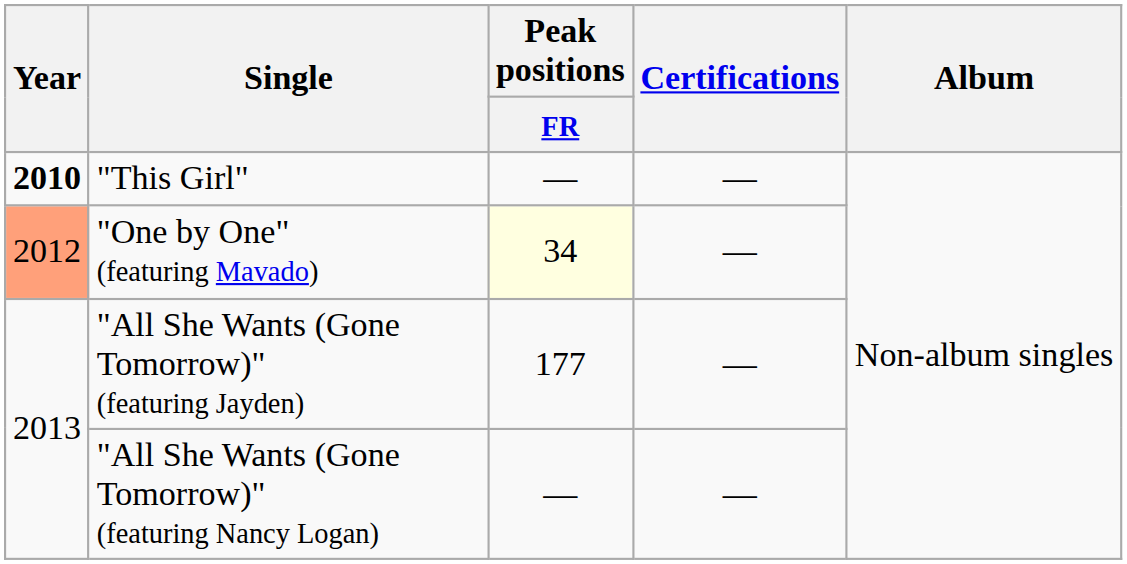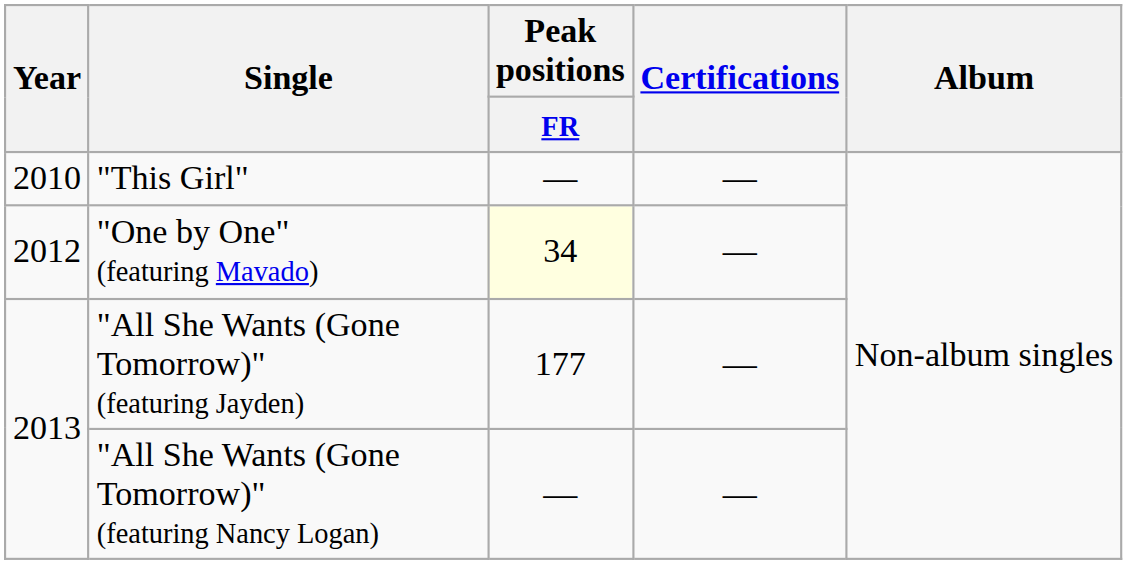(47, 177) bold -> (47, 177) normal
(47, 251) lightsalmon background -> (47, 251) no background
